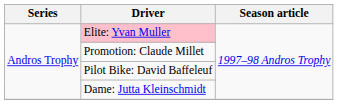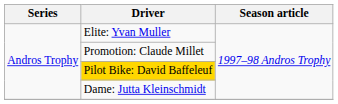(127, 32) pink background -> (127, 32) no background
(148, 70) no background -> (148, 70) gold background
